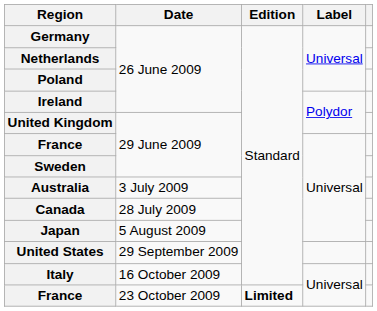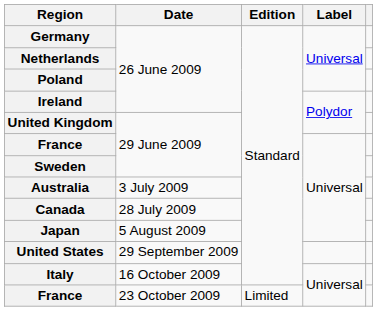(269, 295) bold -> (266, 295) normal
